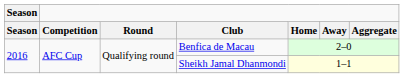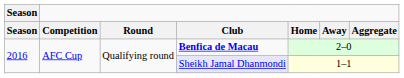(217, 47) normal -> (219, 47) bold
(232, 64) no background -> (232, 64) lavender background
